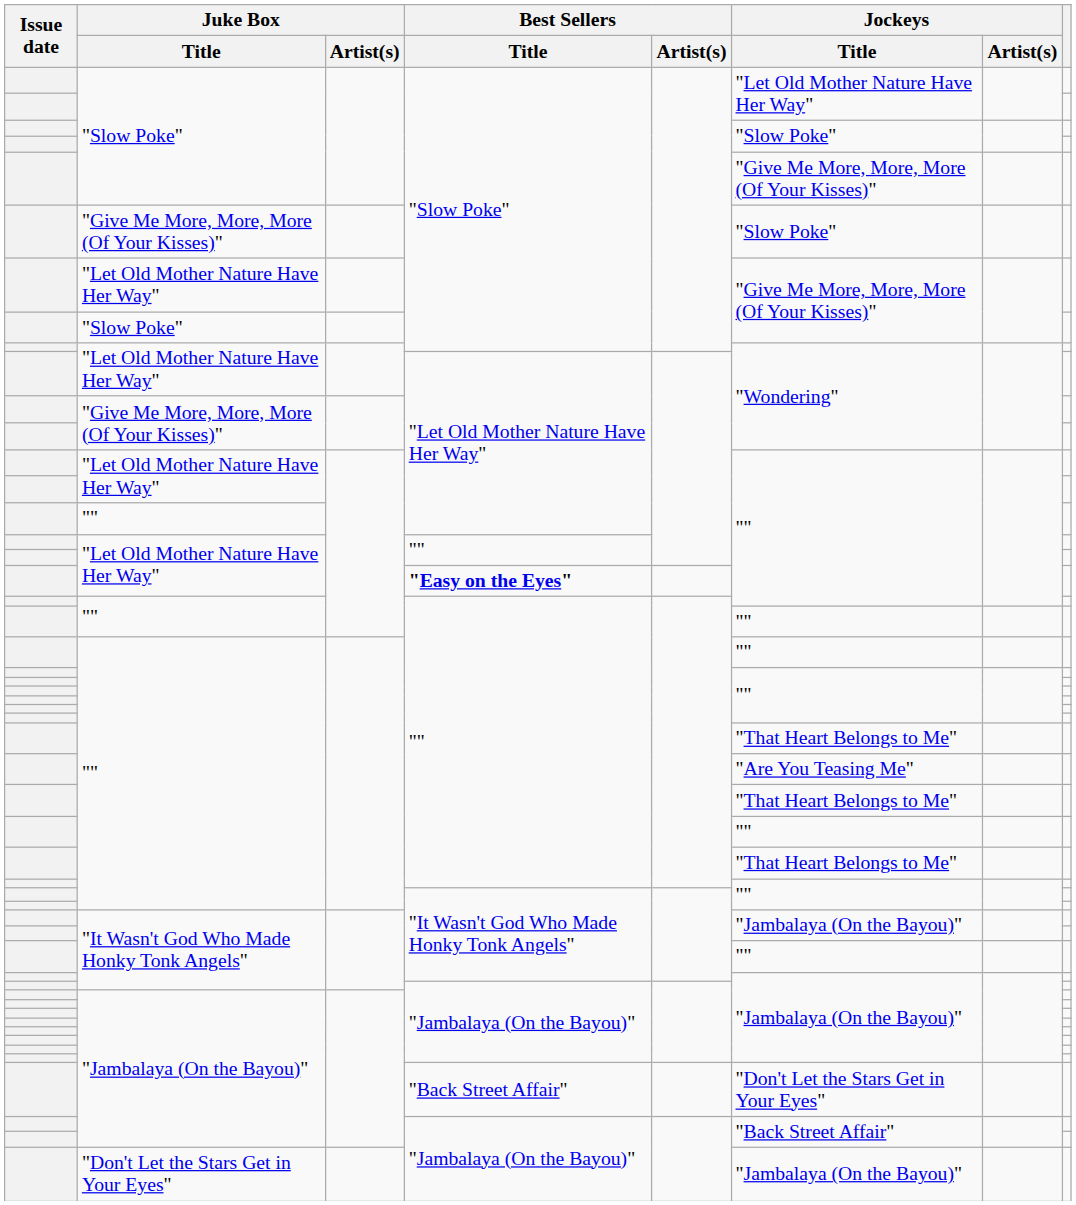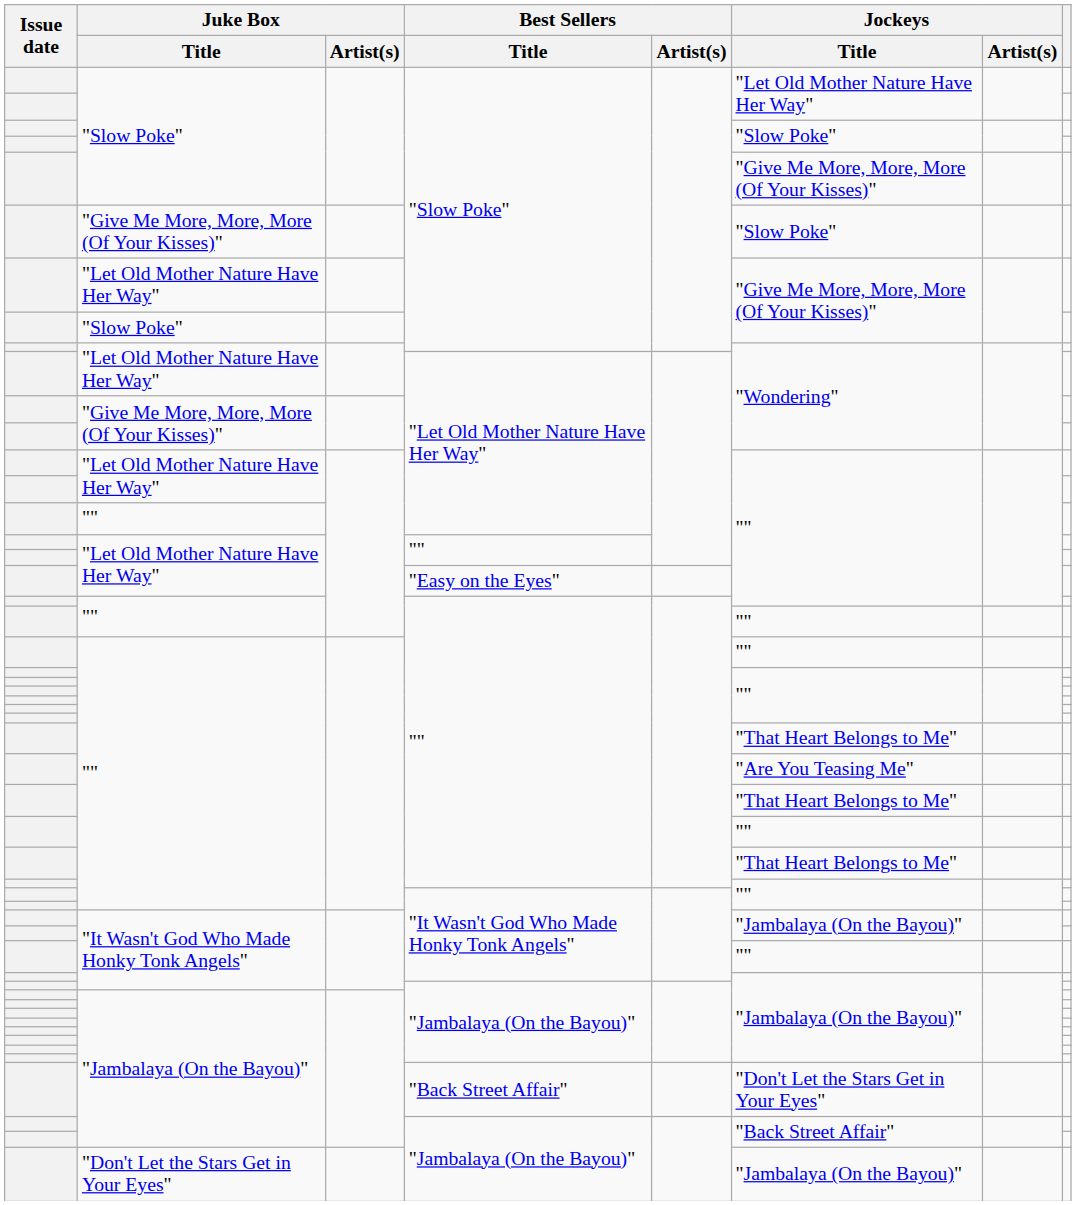(490, 580) bold -> (484, 580) normal
